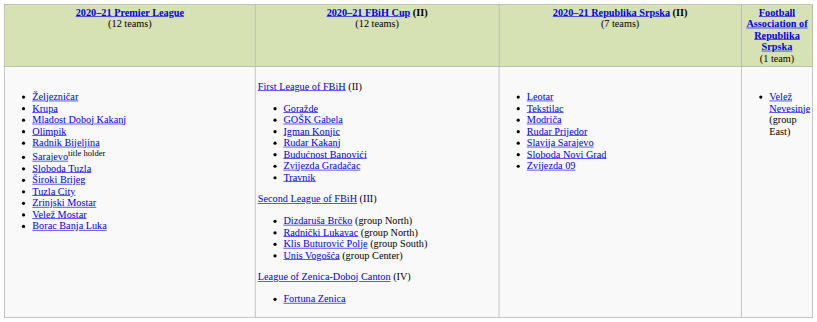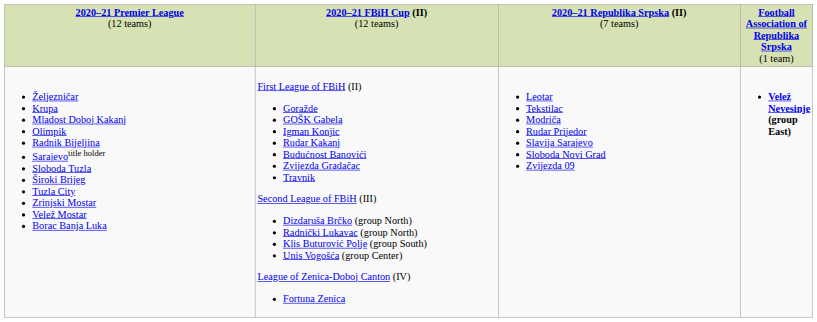(777, 114) normal -> (776, 114) bold
